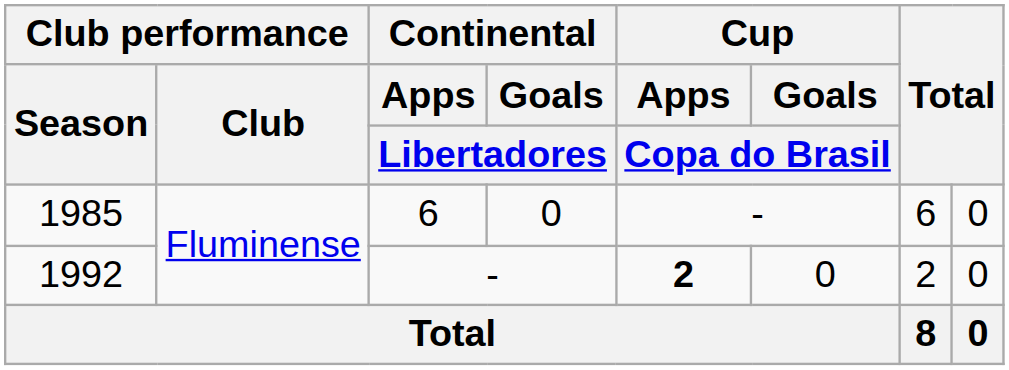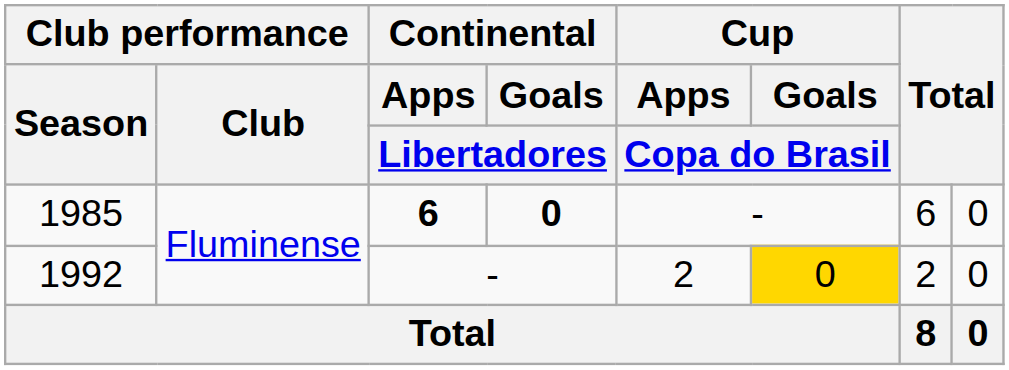(428, 214) normal -> (428, 214) bold
(551, 214) normal -> (551, 214) bold
(683, 273) bold -> (683, 273) normal
(825, 273) no background -> (825, 273) gold background
